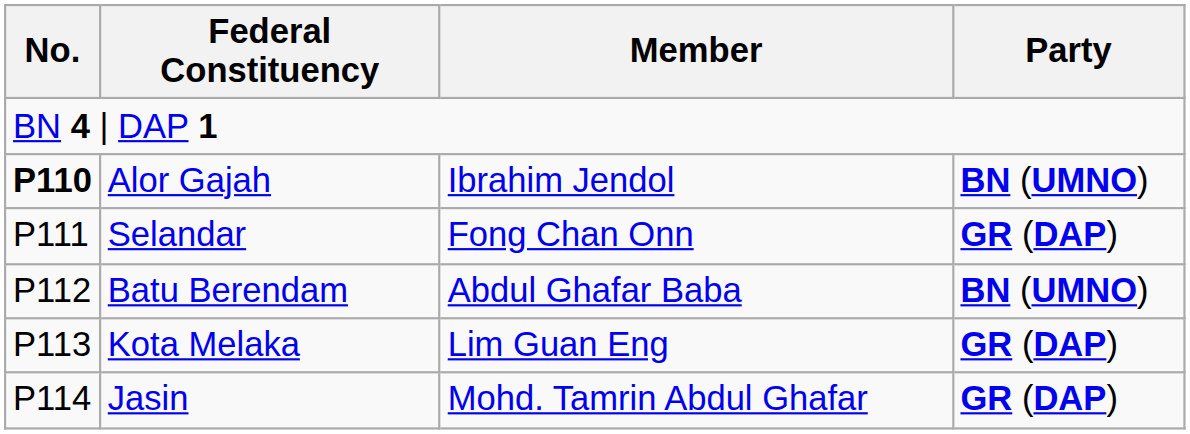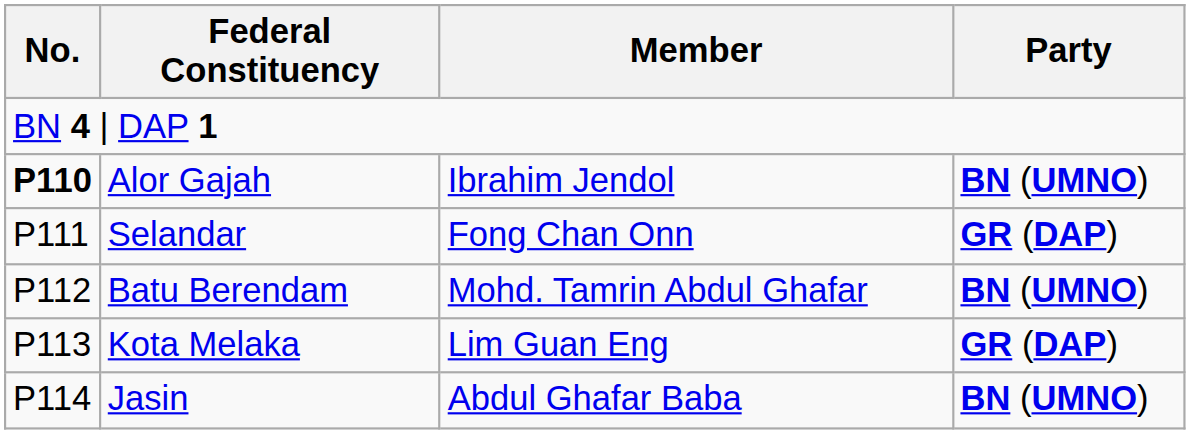(595, 290) Abdul Ghafar Baba -> (658, 290) Mohd. Tamrin Abdul Ghafar
(658, 399) Mohd. Tamrin Abdul Ghafar -> (595, 399) Abdul Ghafar Baba
(1039, 399) GR (DAP) -> (1055, 399) BN (UMNO)
